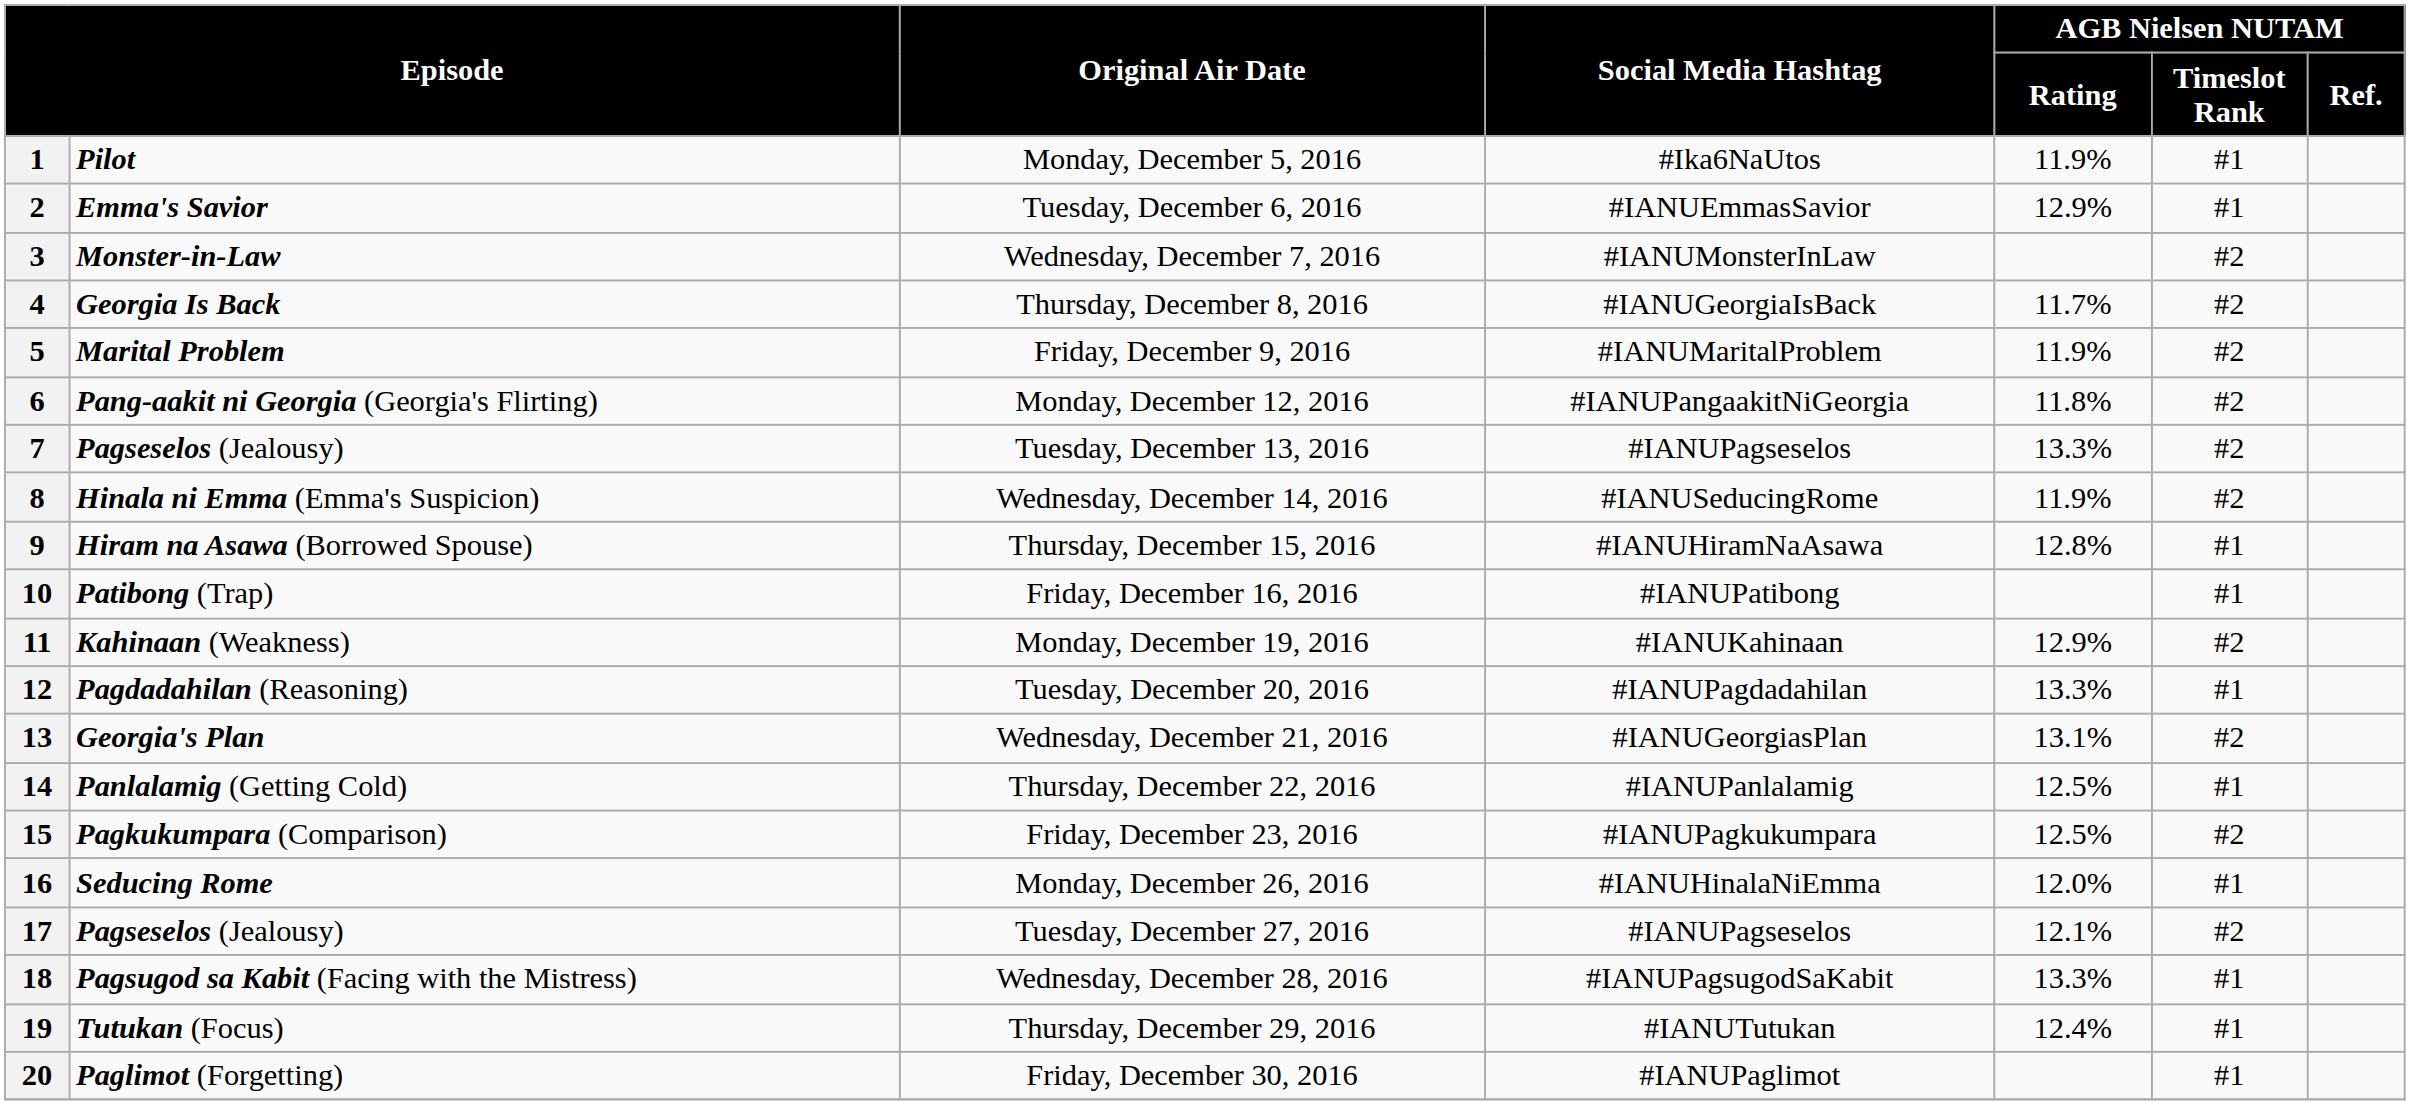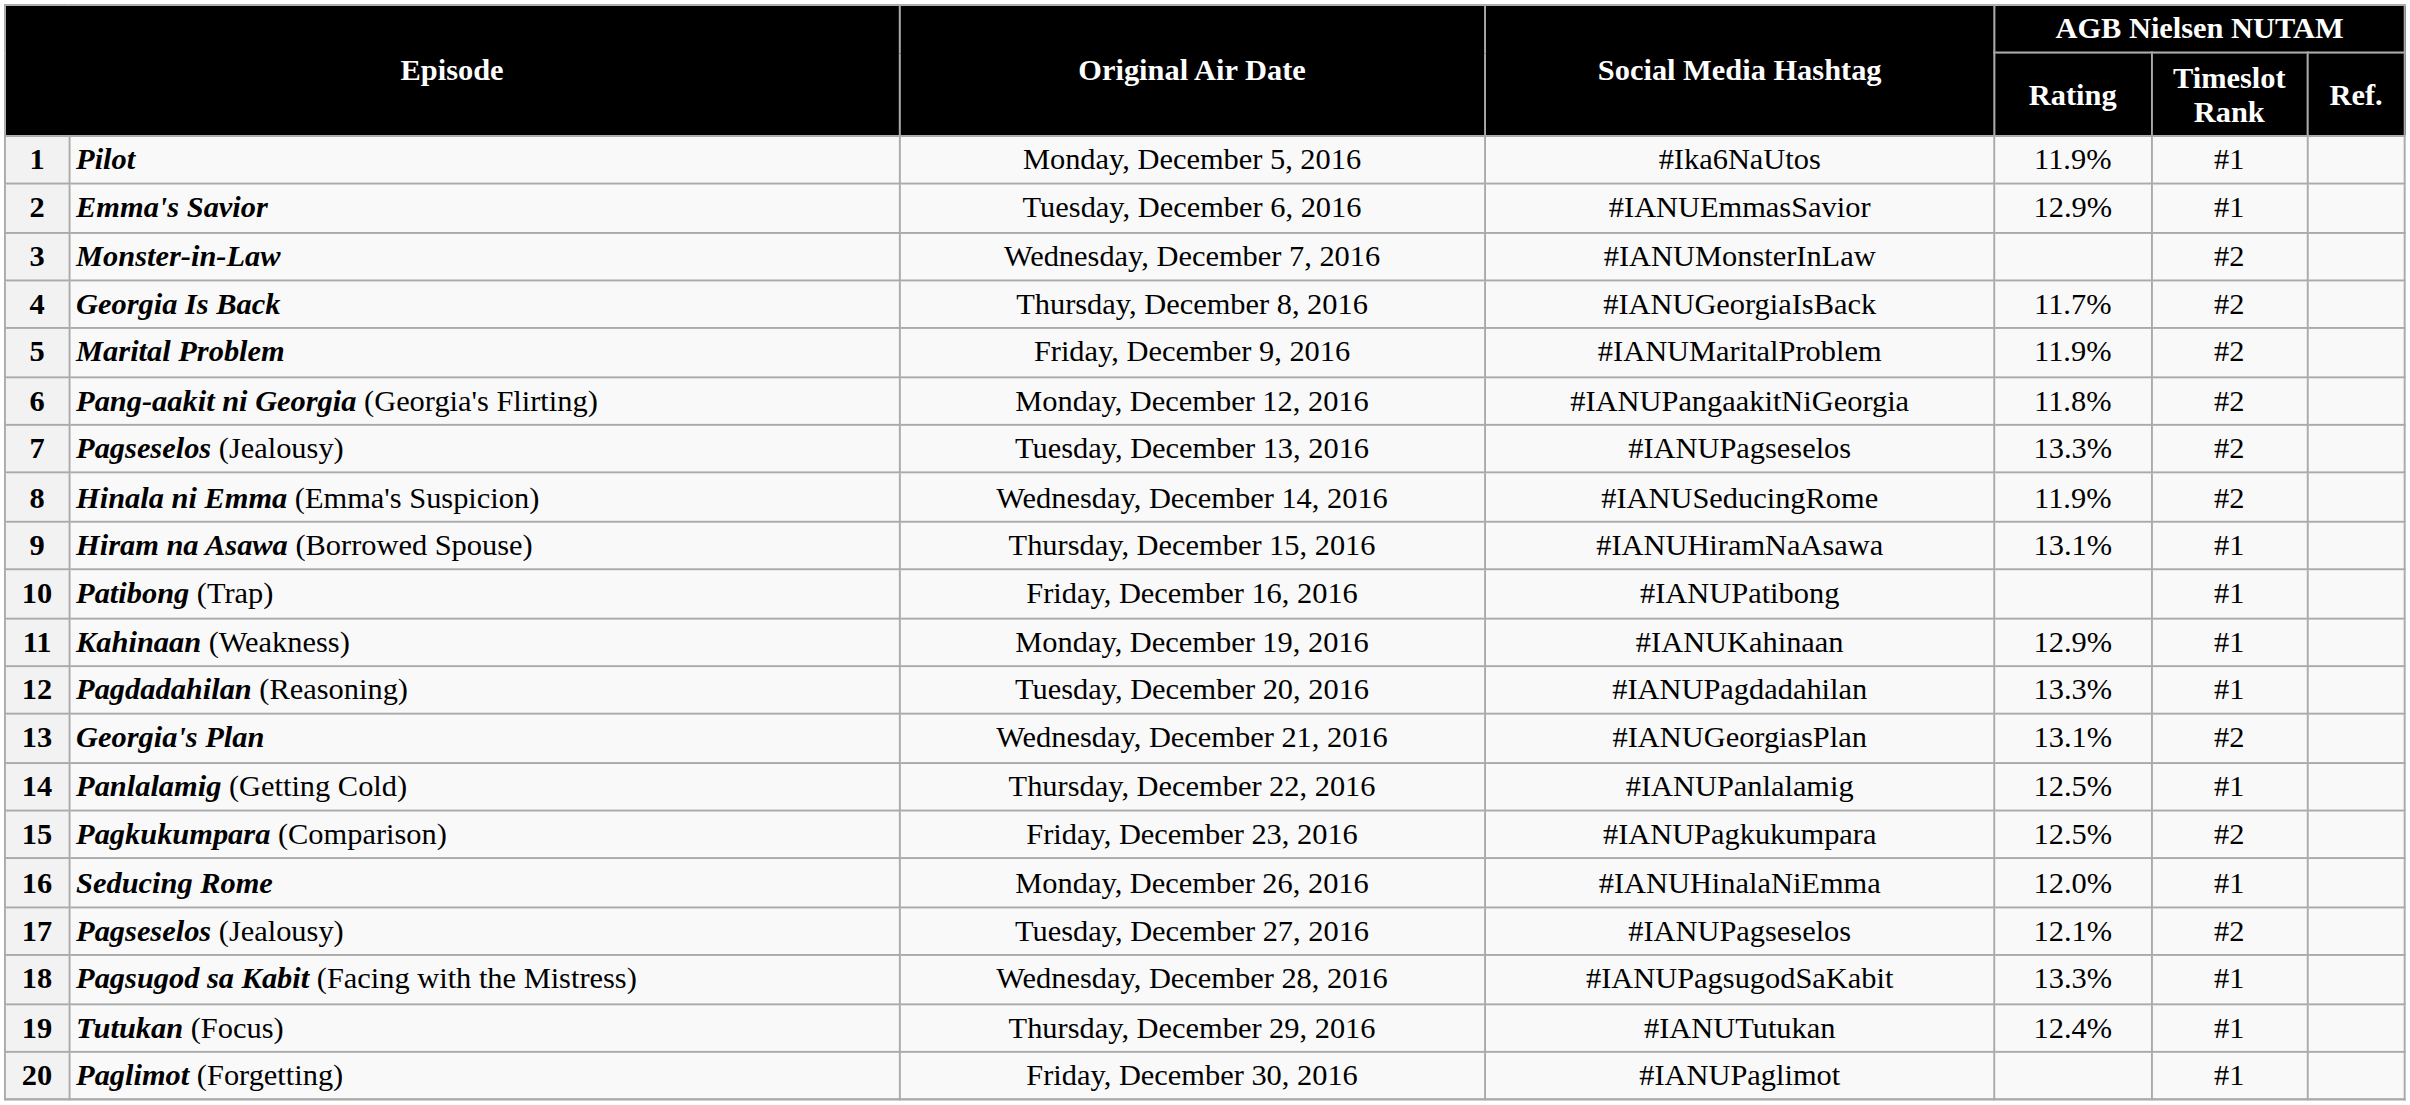(2073, 544) 12.8% -> (2073, 544) 13.1%
(2229, 641) #2 -> (2229, 641) #1
